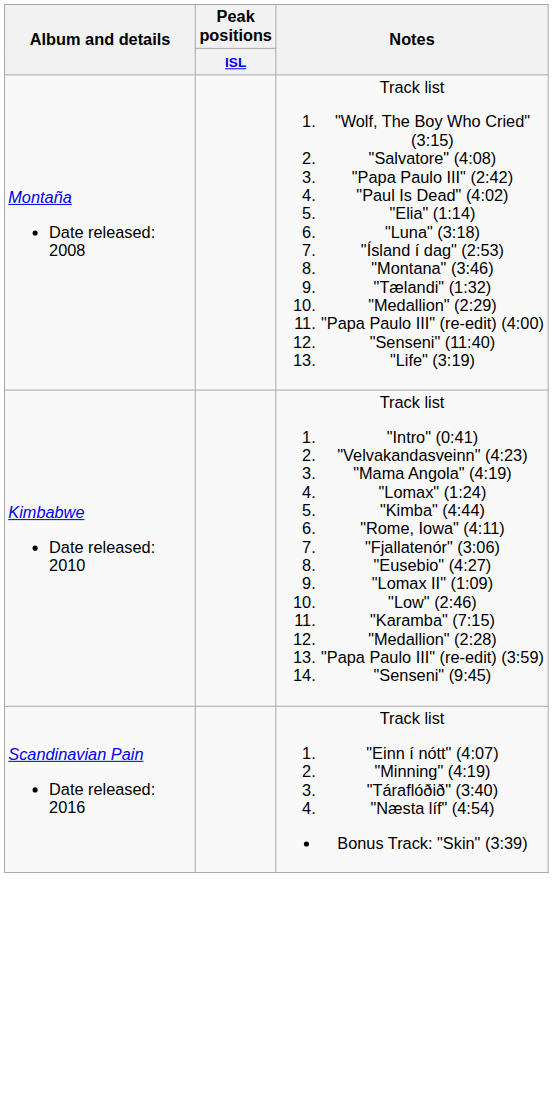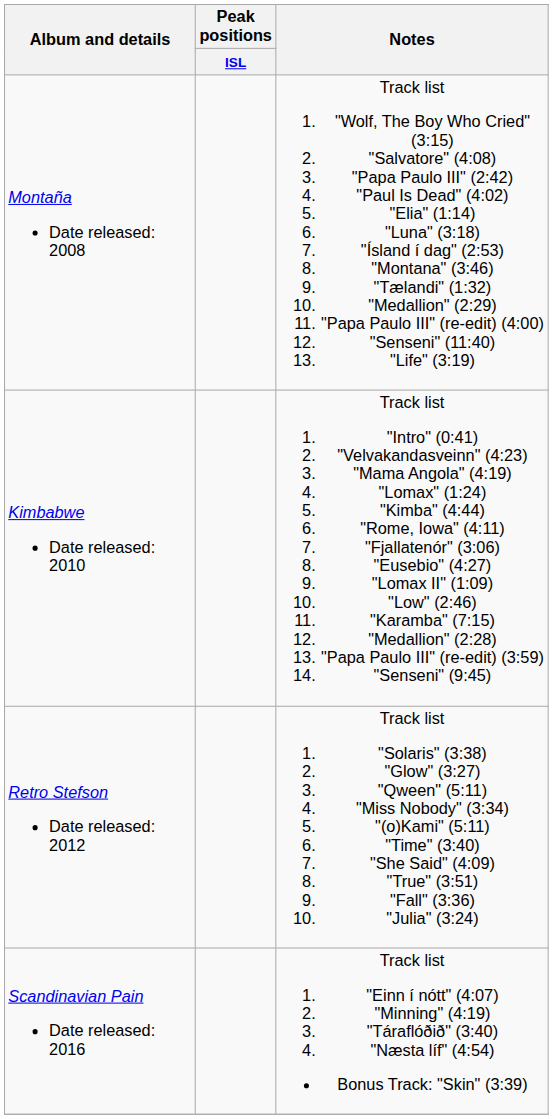+ row: (100, 819)
